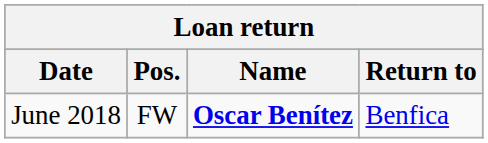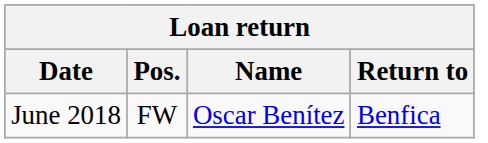(273, 115) bold -> (269, 115) normal
